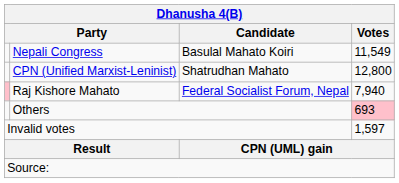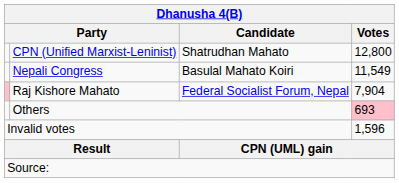rows swapped: (95, 71) <-> (58, 52)
(370, 91) 7,940 -> (370, 91) 7,904
(370, 129) 1,597 -> (370, 129) 1,596
